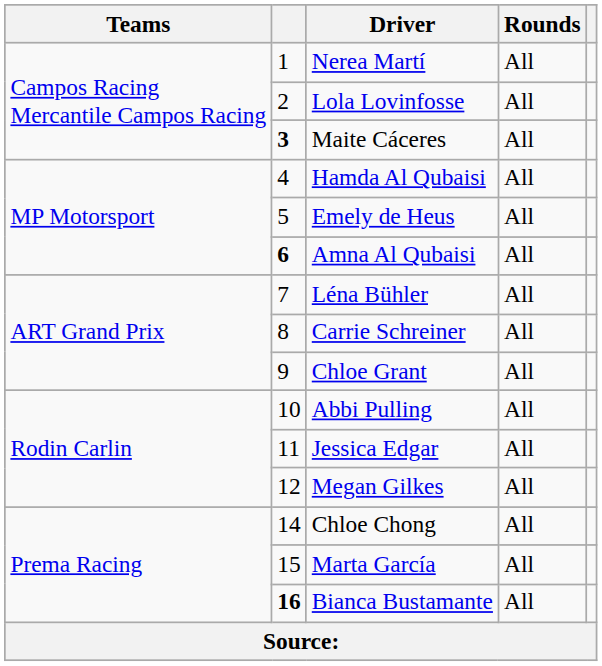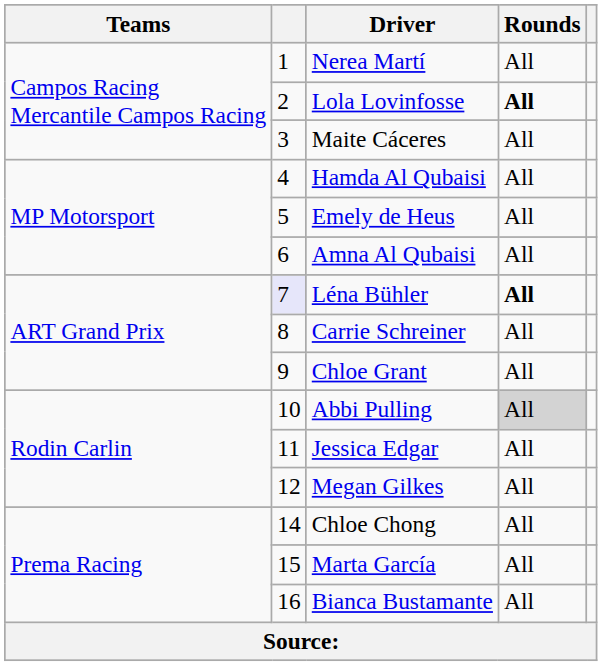(519, 100) normal -> (519, 100) bold
(283, 139) bold -> (283, 139) normal
(283, 254) bold -> (283, 254) normal
(283, 293) no background -> (283, 293) lavender background
(519, 293) normal -> (519, 293) bold
(519, 409) no background -> (519, 409) lightgrey background
(289, 602) bold -> (289, 602) normal
